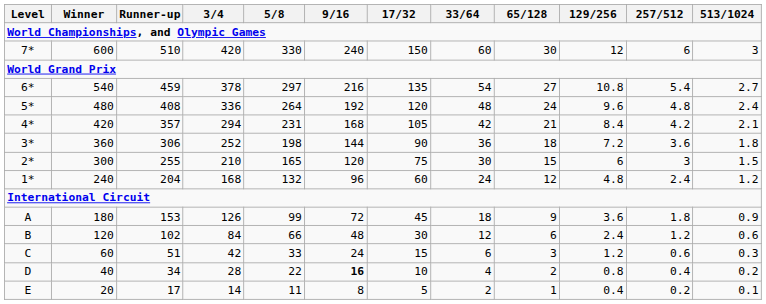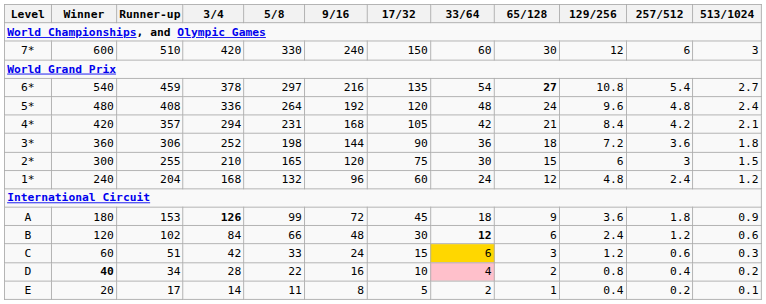(550, 87) normal -> (550, 87) bold
(231, 216) normal -> (231, 216) bold
(485, 235) normal -> (485, 235) bold
(488, 253) no background -> (488, 253) gold background
(107, 272) normal -> (107, 272) bold
(357, 272) bold -> (357, 272) normal
(488, 272) no background -> (488, 272) pink background
